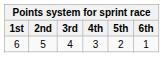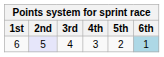(43, 44) no background -> (43, 44) lavender background
(146, 44) no background -> (146, 44) lightblue background
